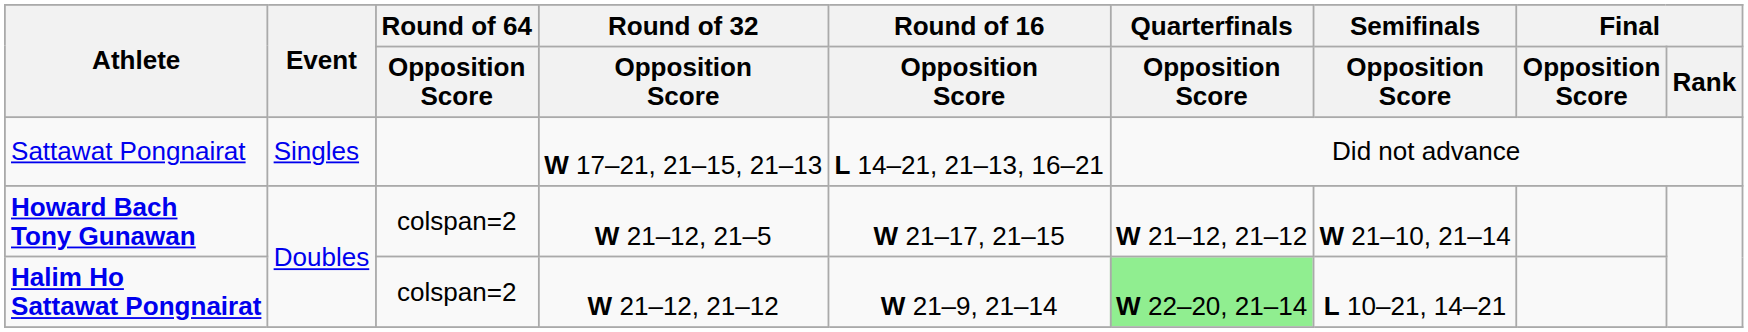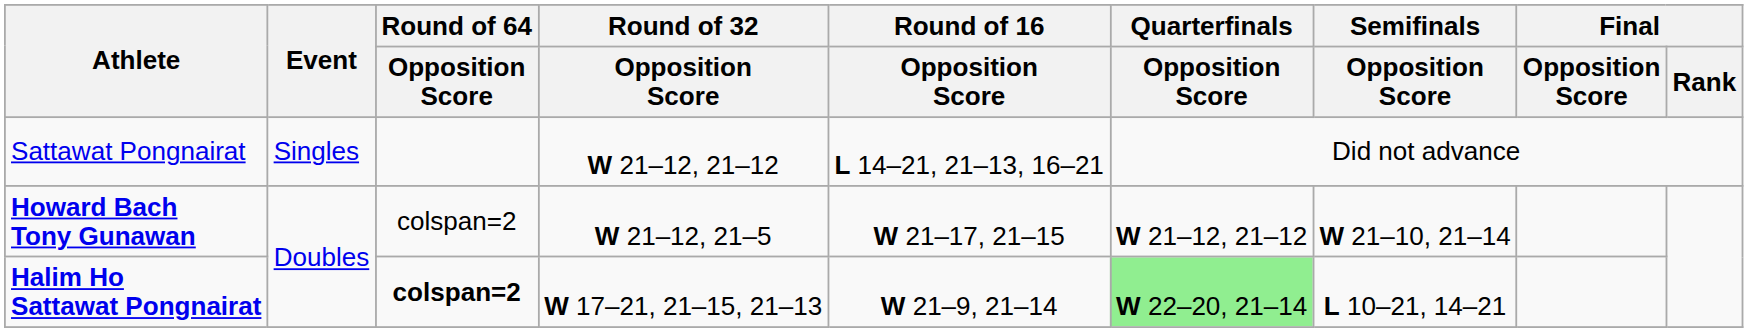(683, 166) W 17–21, 21–15, 21–13 -> (683, 166) W 21–12, 21–12
(457, 292) normal -> (457, 292) bold
(683, 306) W 21–12, 21–12 -> (683, 306) W 17–21, 21–15, 21–13
